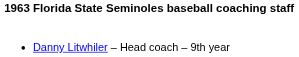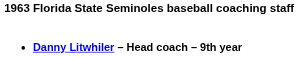(149, 47) normal -> (149, 47) bold
